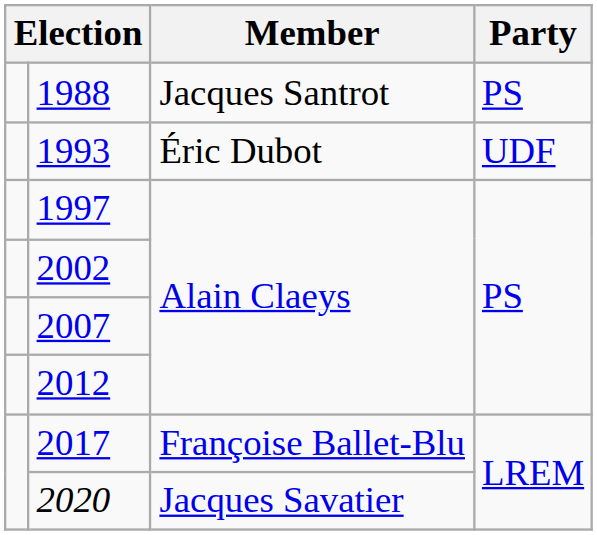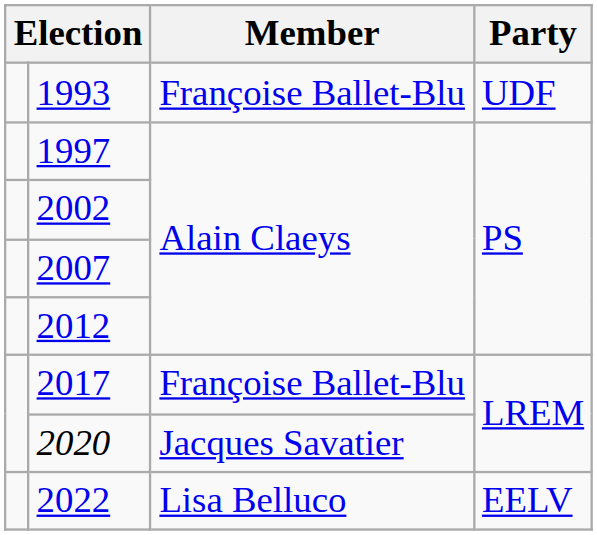- row: (73, 92)
(241, 150) Éric Dubot -> (312, 92) Françoise Ballet-Blu
+ row: (73, 500)
